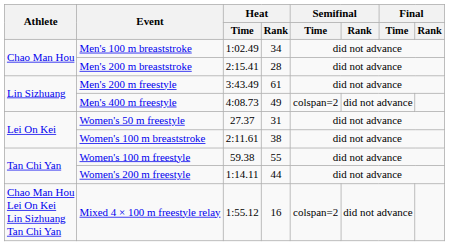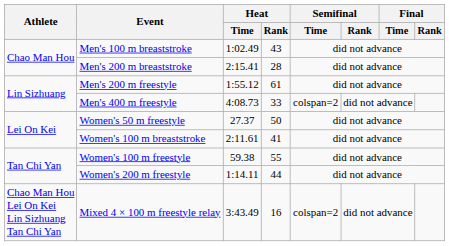(276, 49) 34 -> (276, 49) 43
(242, 85) 3:43.49 -> (242, 85) 1:55.12
(276, 103) 49 -> (276, 103) 33
(276, 121) 31 -> (276, 121) 50
(276, 139) 38 -> (276, 139) 41
(242, 212) 1:55.12 -> (242, 212) 3:43.49
